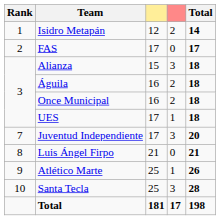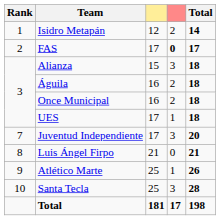(172, 48) normal -> (172, 48) bold
